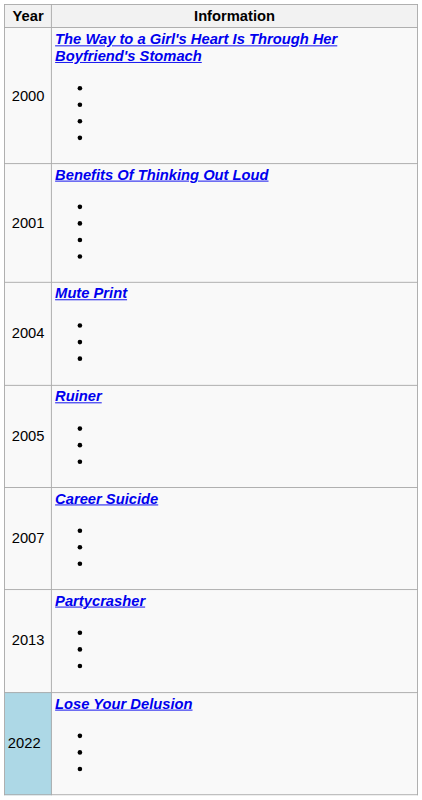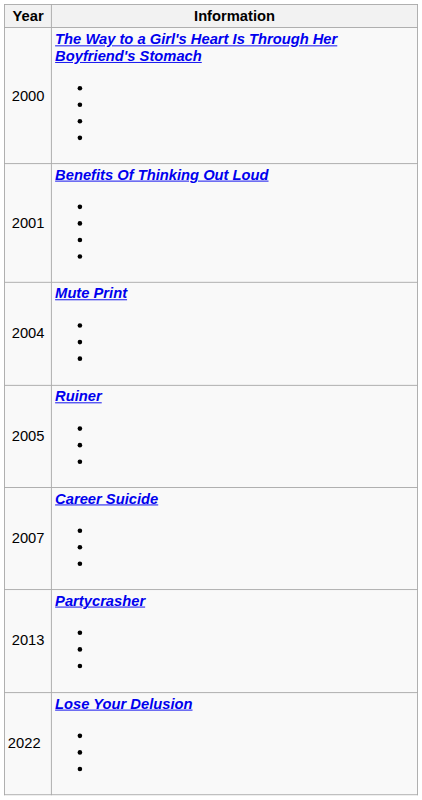(24, 743) lightblue background -> (24, 743) no background
